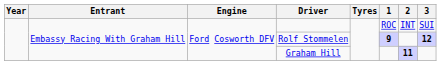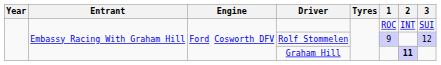(389, 39) bold -> (389, 39) normal
(427, 39) bold -> (427, 39) normal
